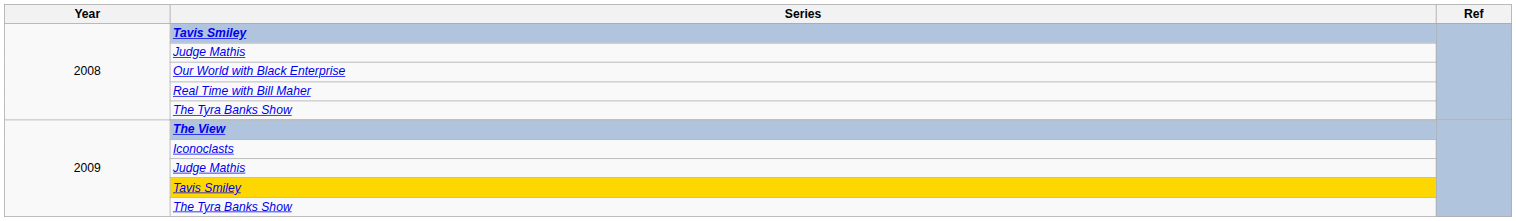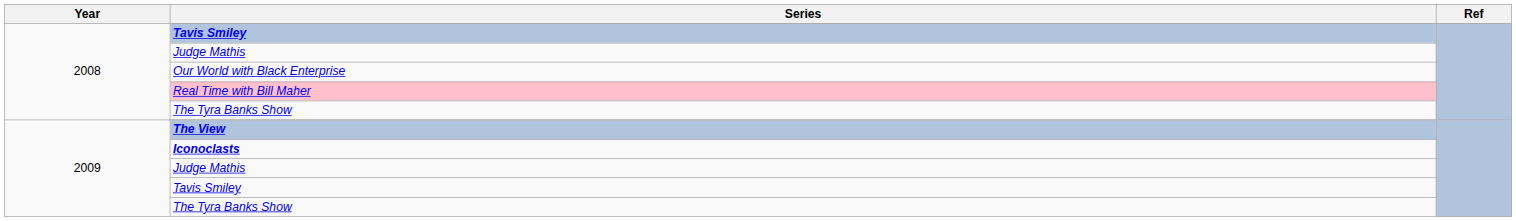(242, 91) no background -> (242, 91) pink background
(203, 149) normal -> (206, 149) bold
(207, 187) gold background -> (207, 187) no background
